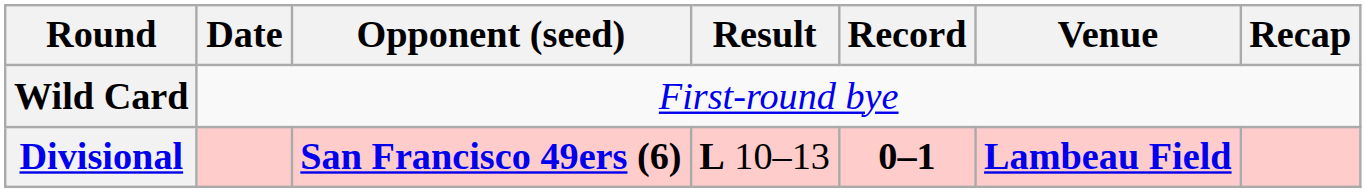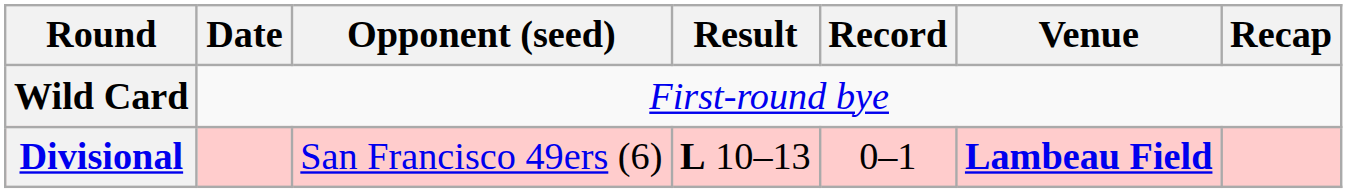(491, 156) bold -> (481, 156) normal
(907, 156) bold -> (888, 156) normal
